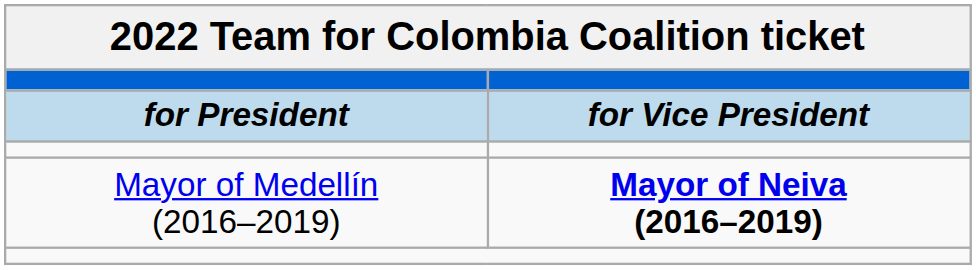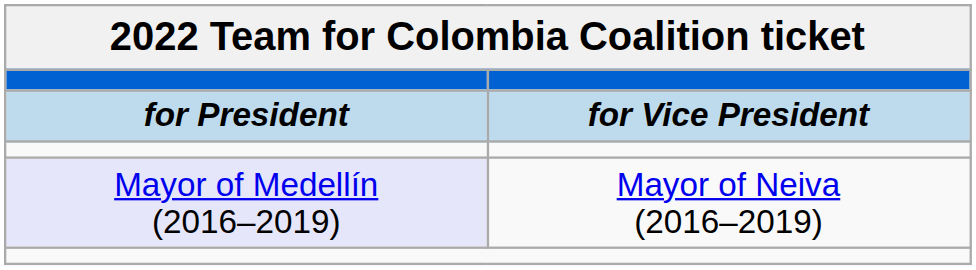(246, 203) no background -> (246, 203) lavender background
(728, 203) bold -> (728, 203) normal
